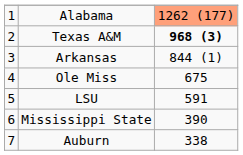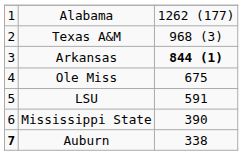(196, 16) lightsalmon background -> (196, 16) no background
(196, 36) bold -> (196, 36) normal
(196, 57) normal -> (196, 57) bold
(11, 140) normal -> (11, 140) bold
